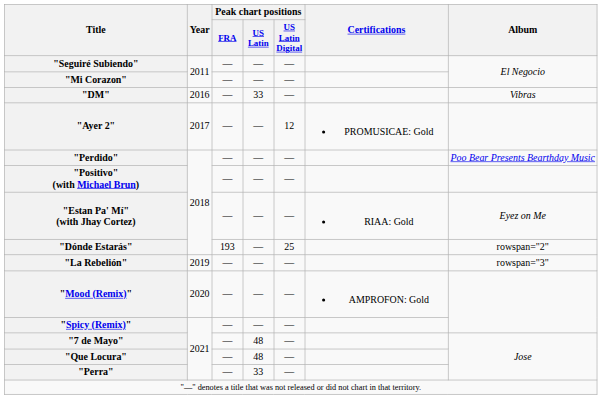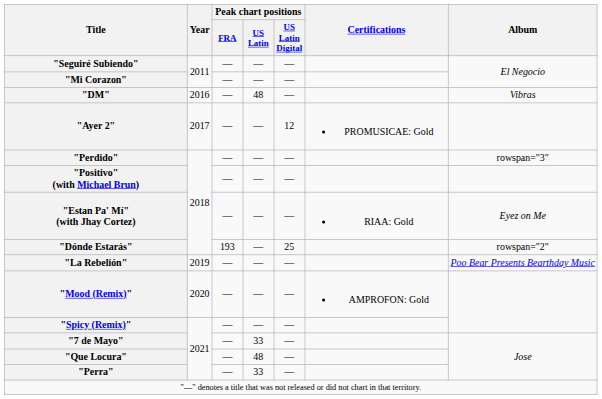(258, 95) 33 -> (258, 95) 48
(523, 157) Poo Bear Presents Bearthday Music -> (523, 157) rowspan="3"
(523, 262) rowspan="3" -> (523, 262) Poo Bear Presents Bearthday Music
(258, 341) 48 -> (258, 341) 33
